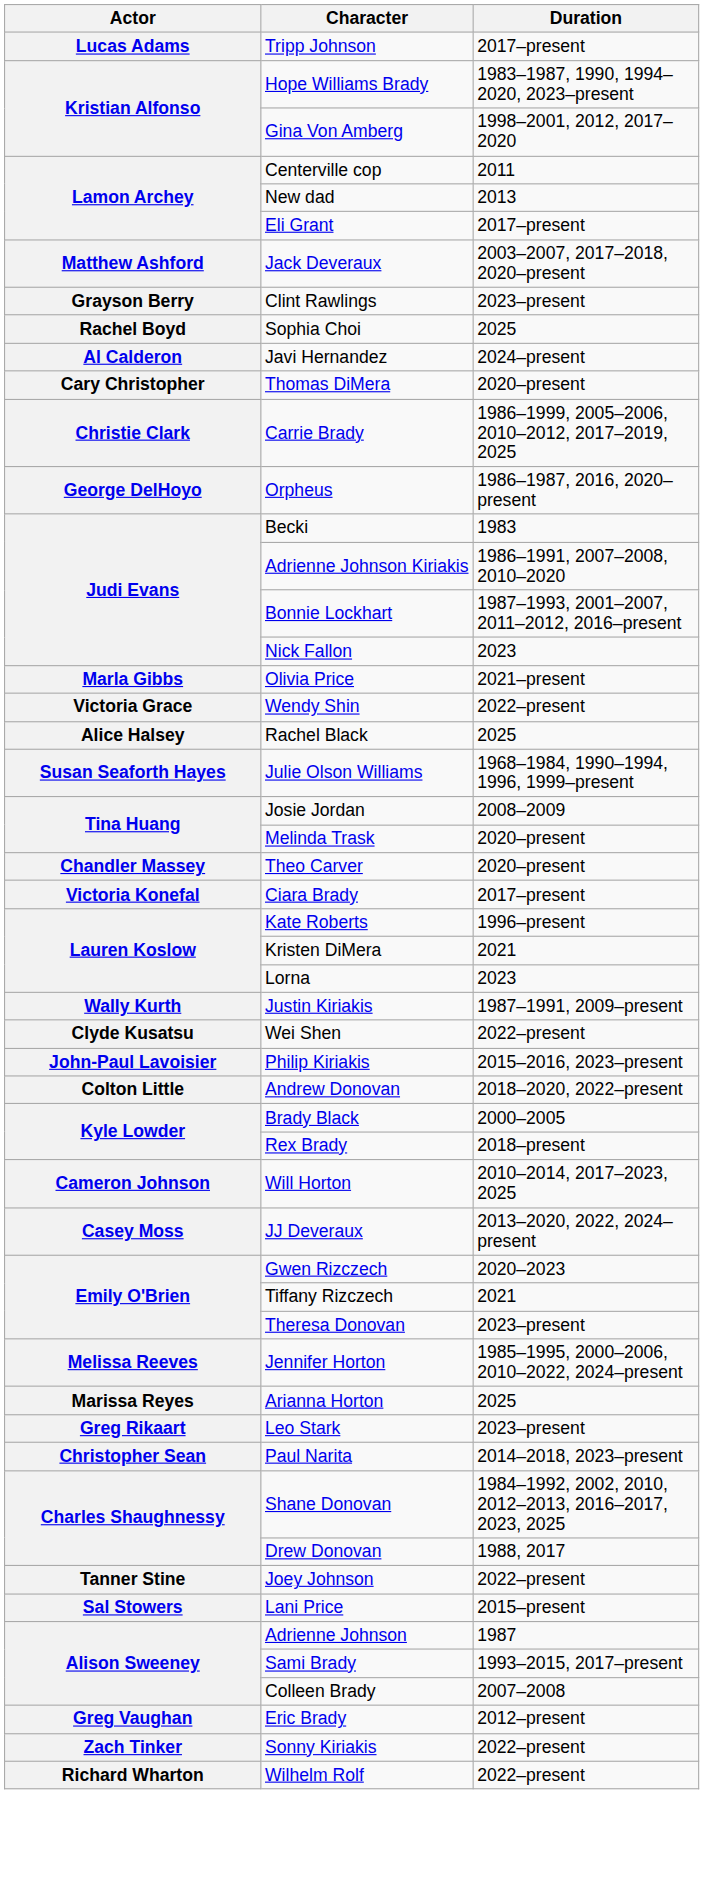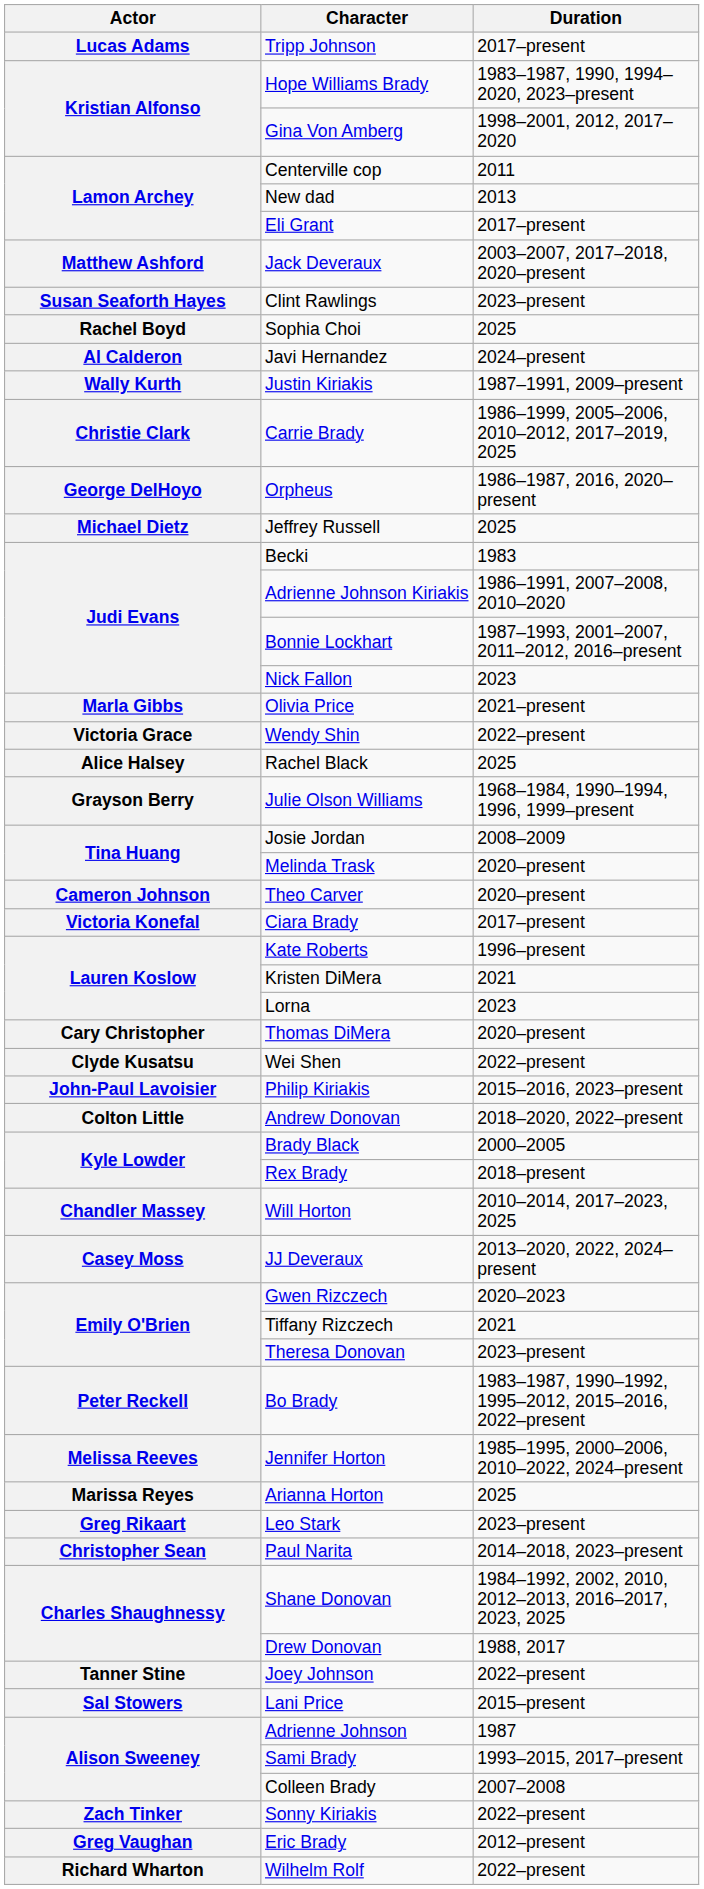(133, 301) Grayson Berry -> (133, 301) Susan Seaforth Hayes
rows swapped: (328, 384) <-> (319, 1006)
+ row: (323, 528)
(133, 772) Susan Seaforth Hayes -> (133, 800) Grayson Berry
(133, 866) Chandler Massey -> (133, 894) Cameron Johnson
(133, 1183) Cameron Johnson -> (133, 1211) Chandler Massey
+ row: (301, 1400)
rows swapped: (306, 1719) <-> (321, 1747)
